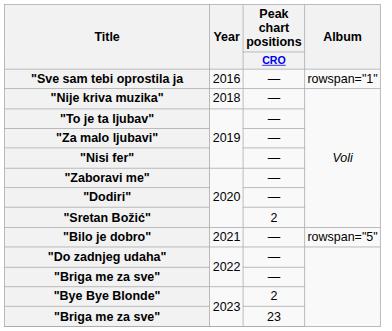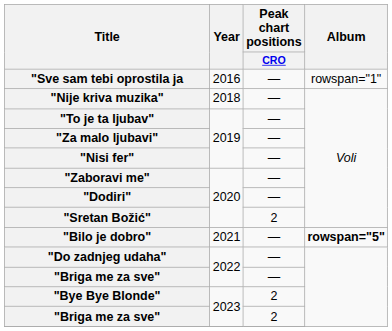(343, 237) normal -> (346, 237) bold
(274, 316) 23 -> (274, 316) 2
